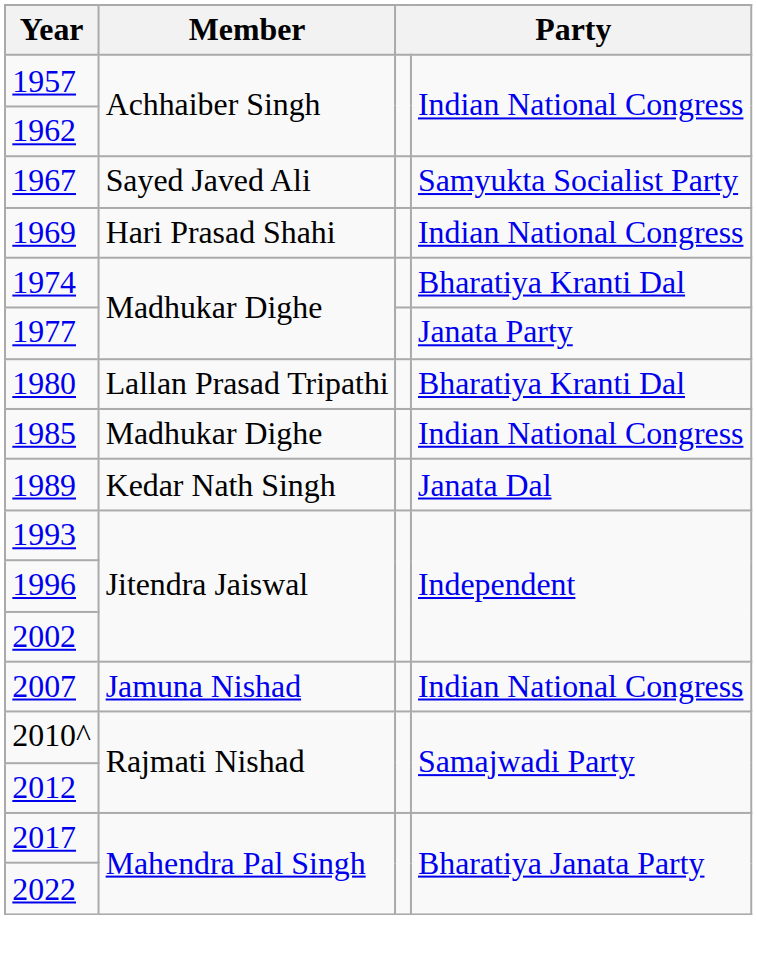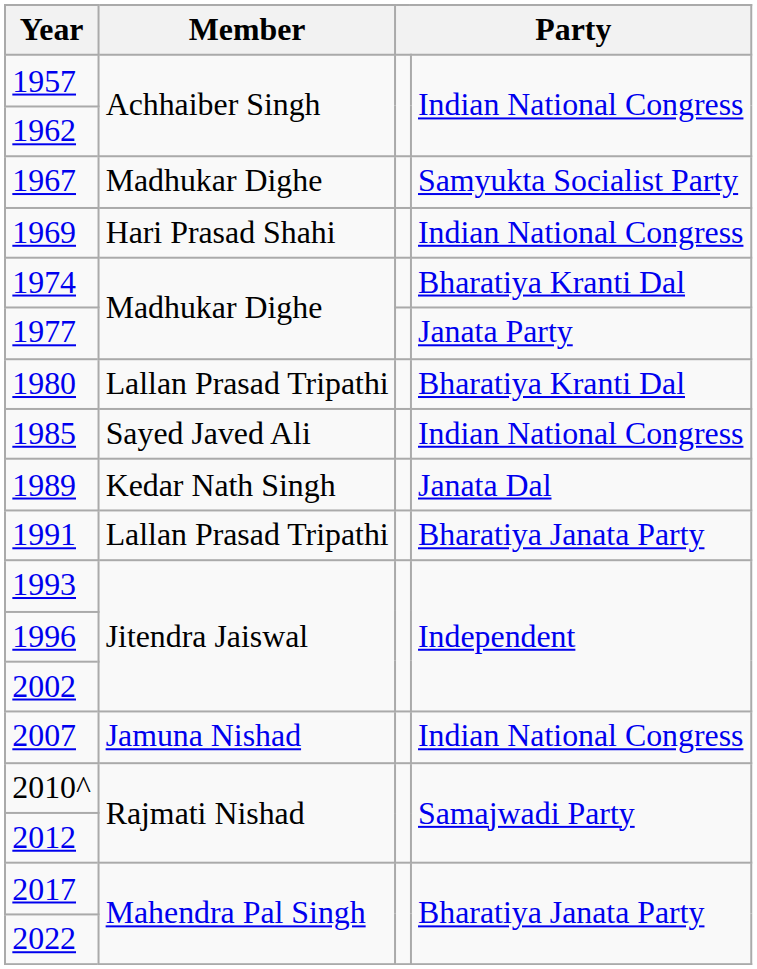(208, 181) Sayed Javed Ali -> (214, 181) Madhukar Dighe
(214, 433) Madhukar Dighe -> (208, 433) Sayed Javed Ali
+ row: (44, 534)
